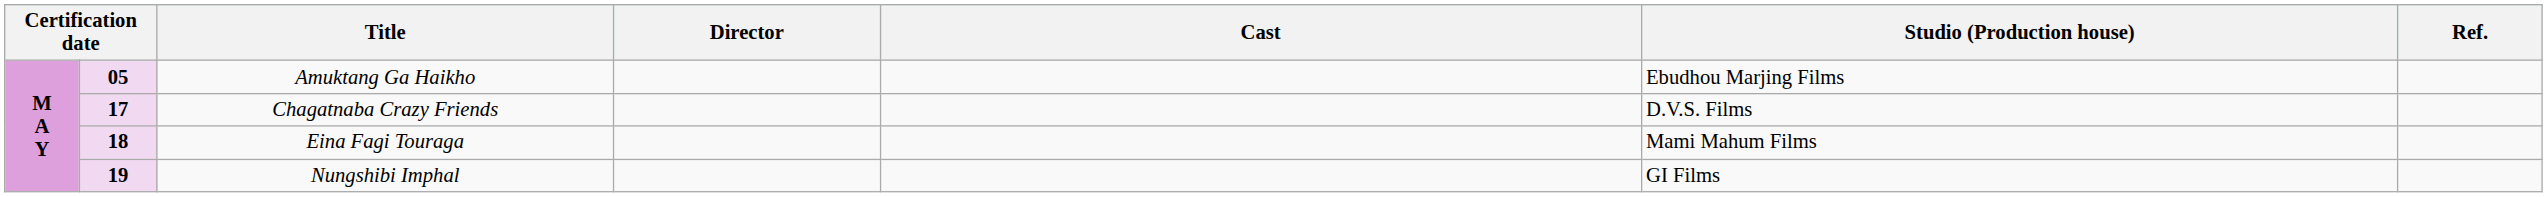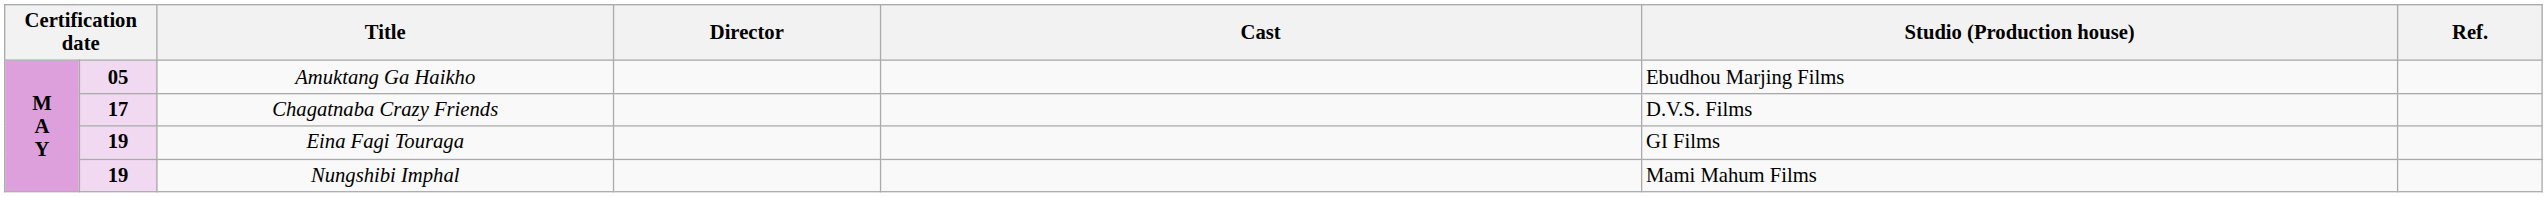(118, 142) 18 -> (118, 142) 19
(1731, 142) Mami Mahum Films -> (1683, 142) GI Films
(1683, 175) GI Films -> (1731, 175) Mami Mahum Films
